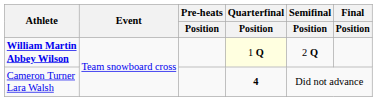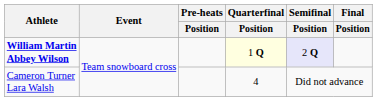(310, 52) no background -> (310, 52) lavender background
(256, 82) bold -> (256, 82) normal
